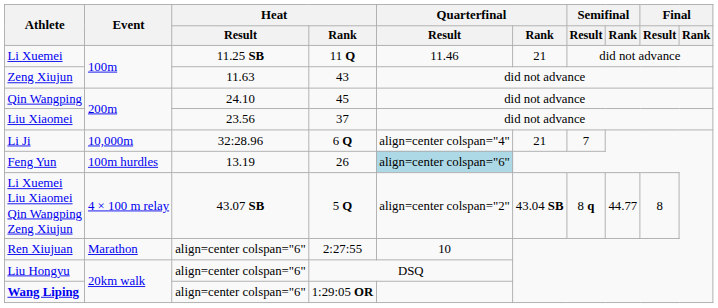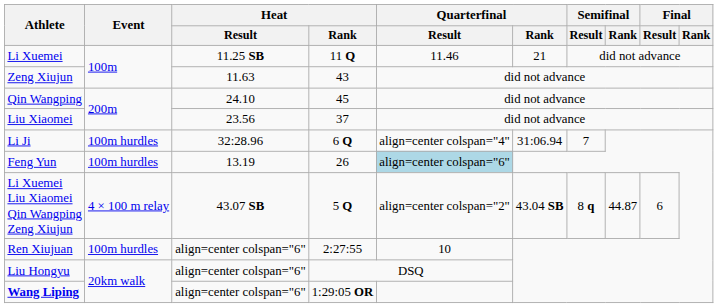(111, 141) 10,000m -> (123, 141) 100m hurdles
(540, 141) 21 -> (540, 141) 31:06.94
(623, 206) 44.77 -> (623, 206) 44.87
(660, 206) 8 -> (660, 206) 6
(113, 249) Marathon -> (123, 249) 100m hurdles
